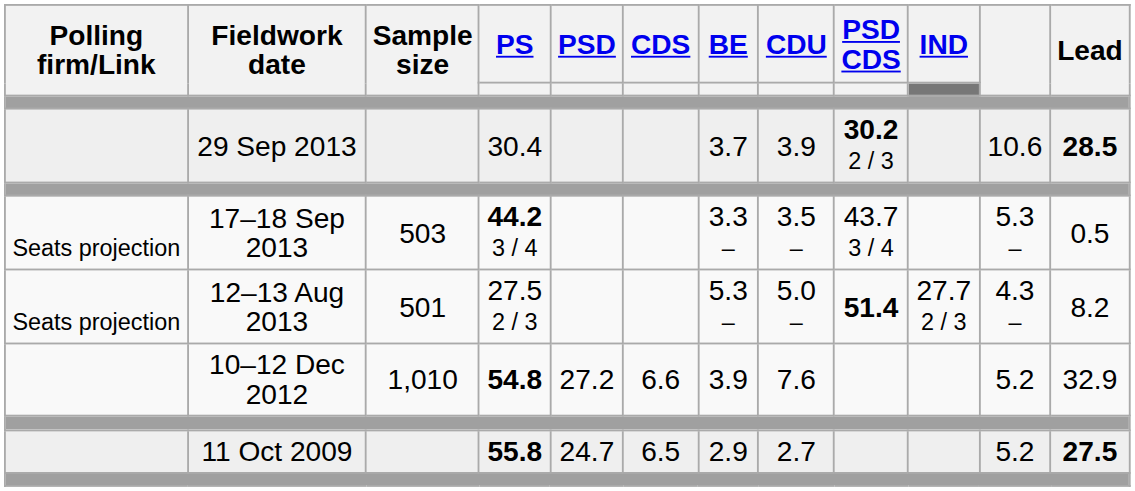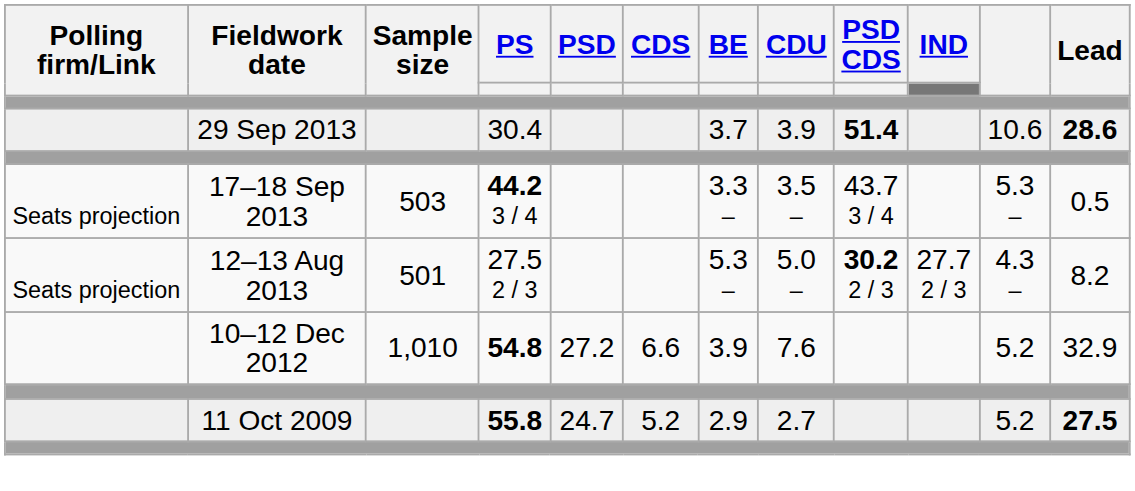(871, 144) 30.2 2 / 3 -> (871, 129) 51.4
(1090, 145) 28.5 -> (1090, 129) 28.6
(871, 306) 51.4 -> (871, 274) 30.2 2 / 3
(661, 450) 6.5 -> (661, 419) 5.2
